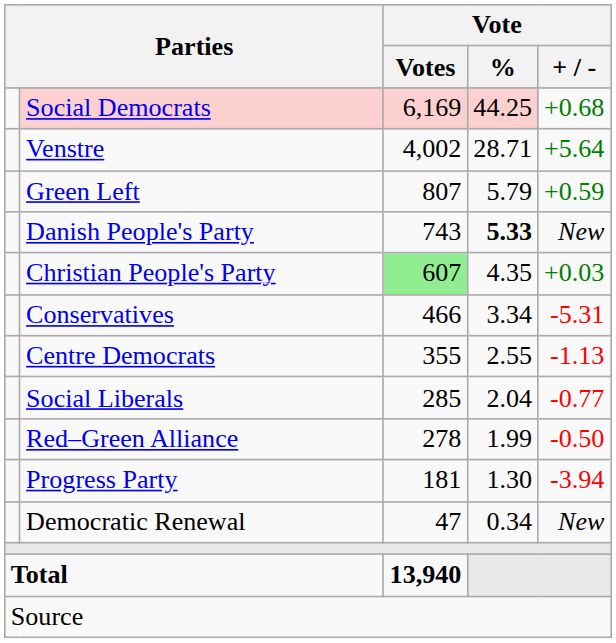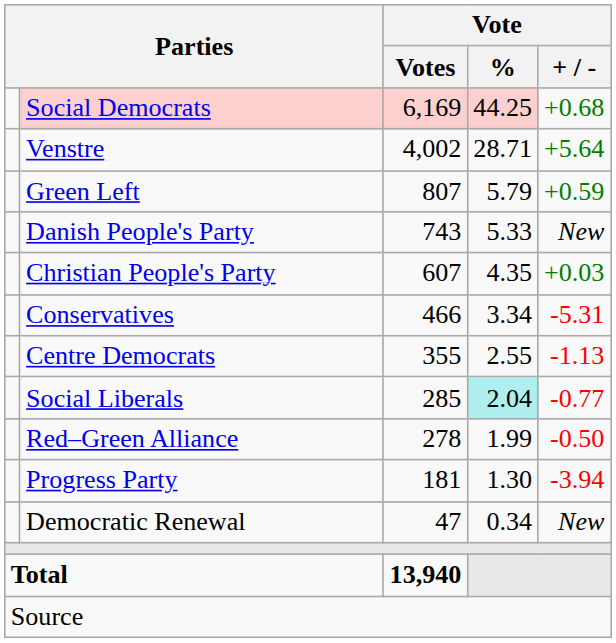(509, 231) bold -> (509, 231) normal
(442, 273) lightgreen background -> (442, 273) no background
(509, 397) no background -> (509, 397) paleturquoise background
